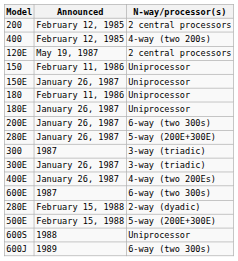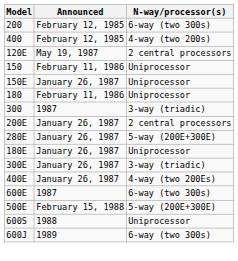(180, 25) 2 central processors -> (170, 25) 6-way (two 300s)
rows swapped: (17, 109) <-> (14, 151)
(170, 123) 6-way (two 300s) -> (180, 123) 2 central processors
- row: (17, 207)
